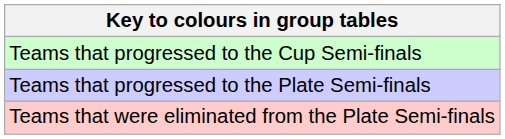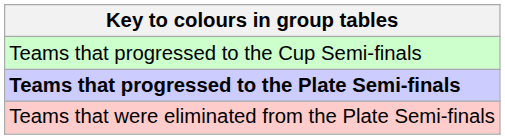(220, 85) normal -> (235, 85) bold
